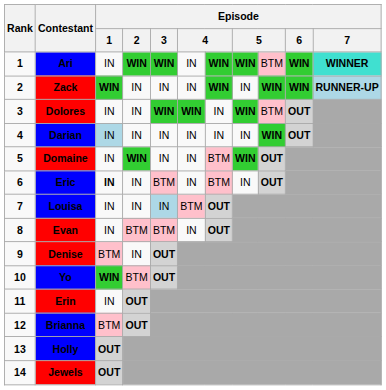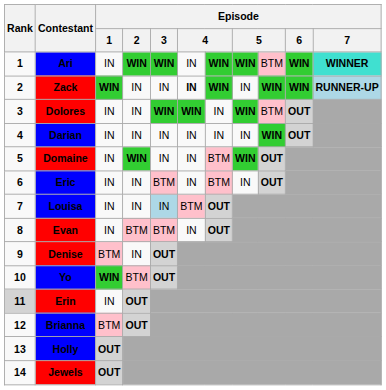(191, 88) normal -> (191, 88) bold
(109, 135) lightblue background -> (109, 135) no background
(109, 183) bold -> (109, 183) normal
(20, 302) no background -> (20, 302) lightgrey background
